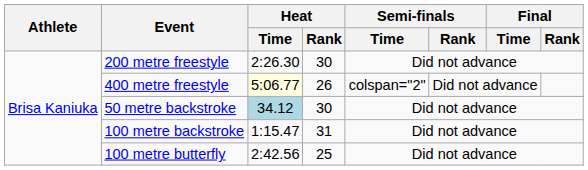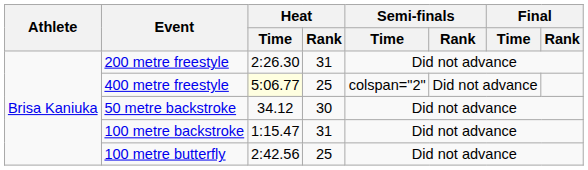(324, 62) 30 -> (324, 62) 31
(324, 85) 26 -> (324, 85) 25
(275, 108) lightblue background -> (275, 108) no background
